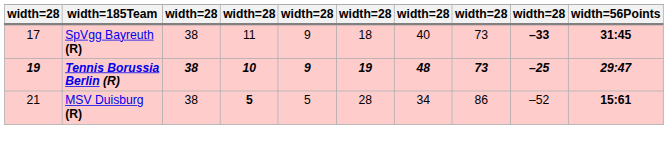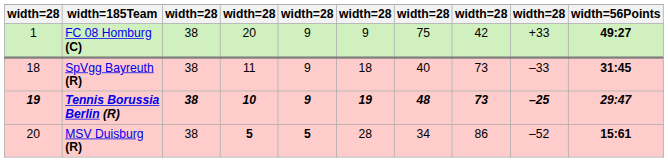+ row: (108, 40)
(33, 34) 17 -> (33, 67) 18
(539, 34) bold -> (539, 67) normal
(33, 100) 21 -> (33, 133) 20
(307, 100) normal -> (307, 133) bold
